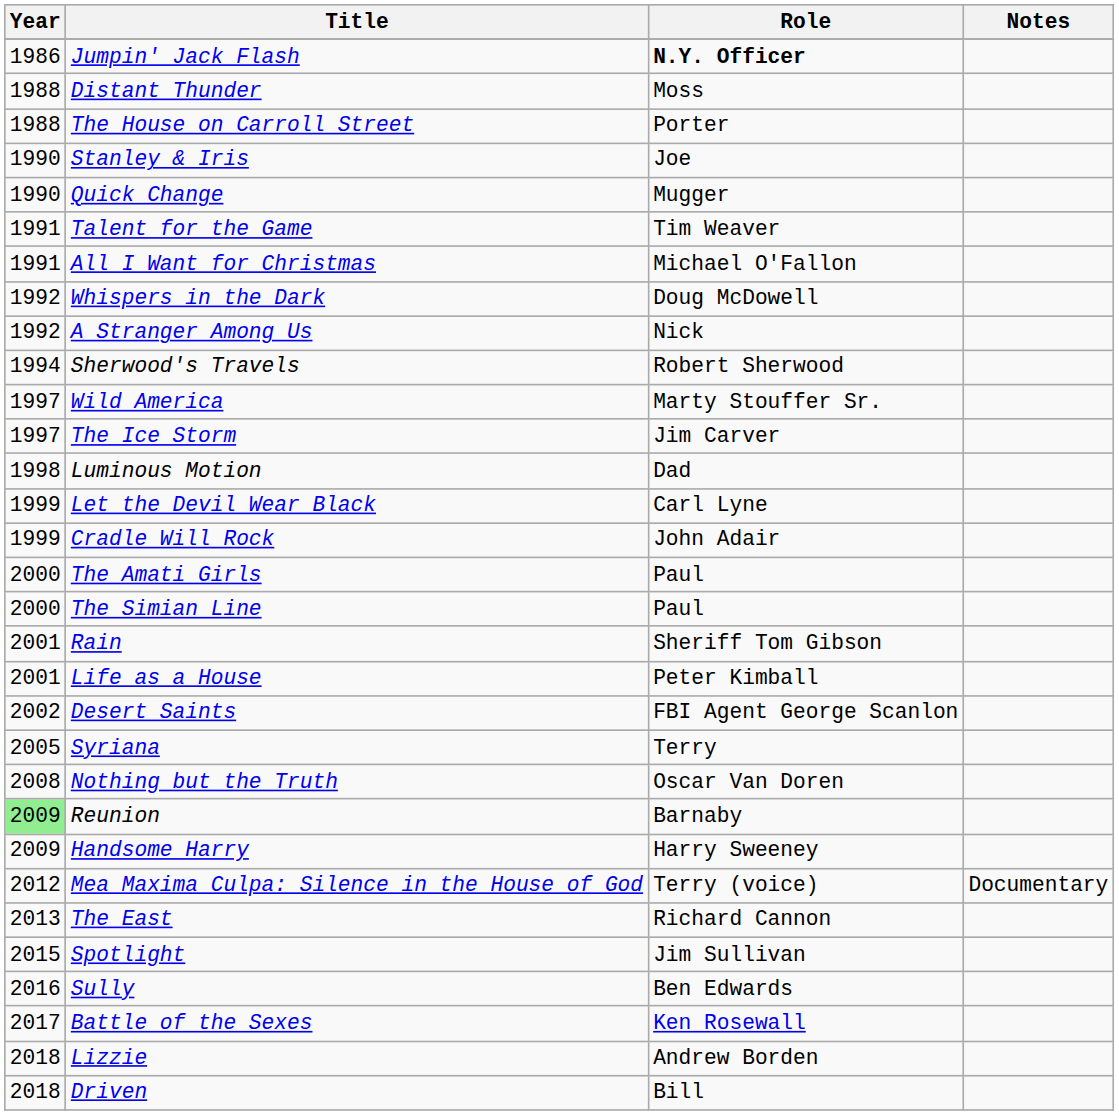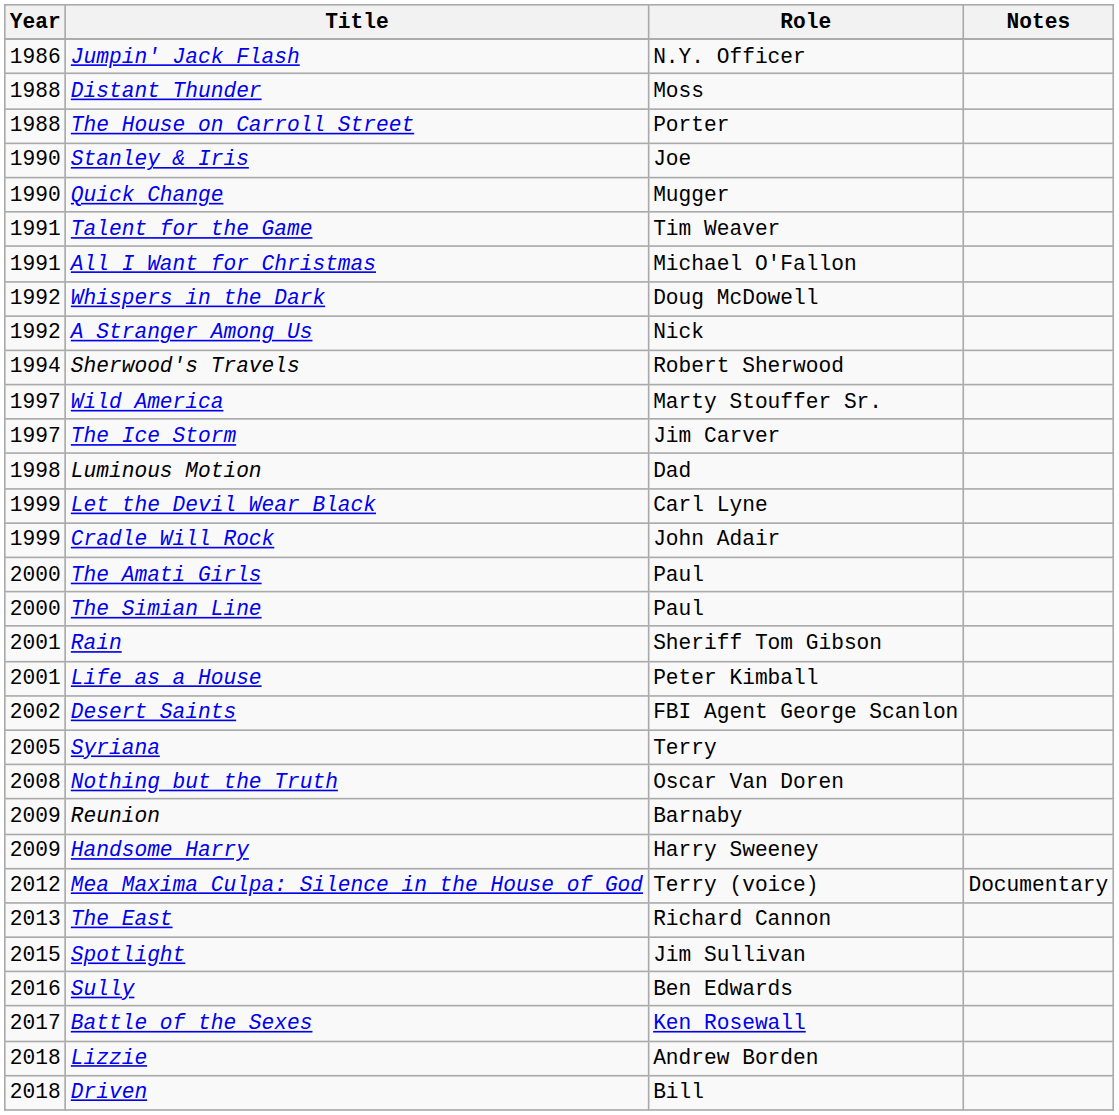(729, 57) bold -> (729, 57) normal
(35, 816) lightgreen background -> (35, 816) no background
